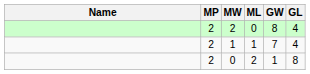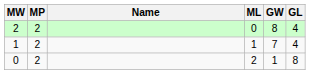columns swapped: (103, 12) <-> (233, 12)
